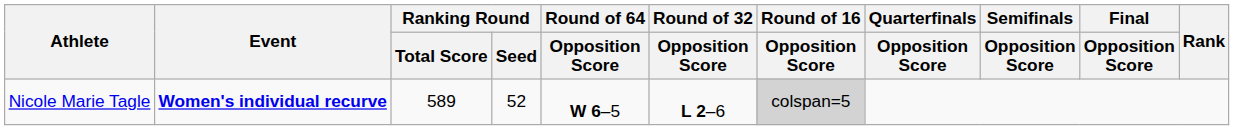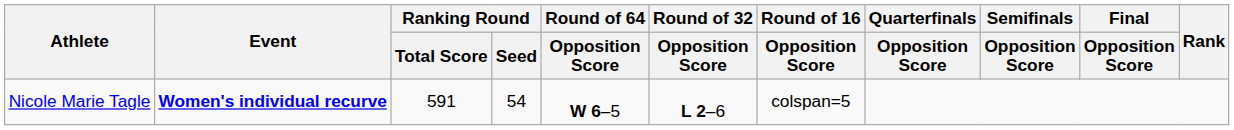(441, 102) 589 -> (441, 102) 591
(516, 102) 52 -> (516, 102) 54
(811, 102) lightgrey background -> (811, 102) no background
